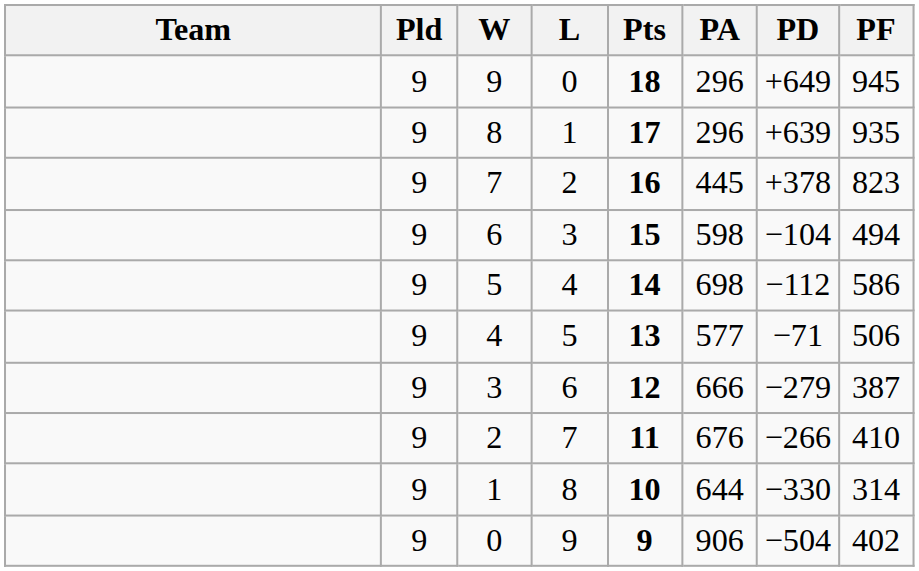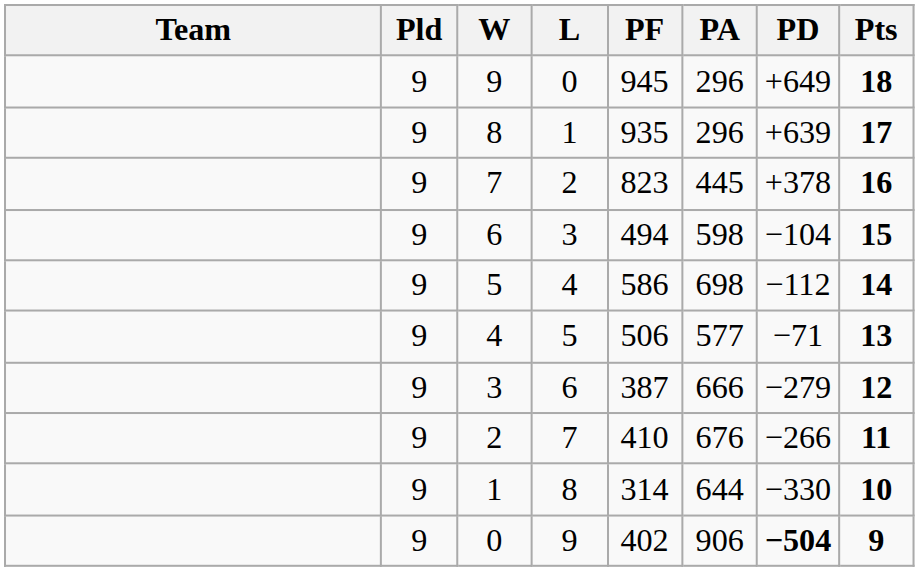columns swapped: (876, 30) <-> (645, 30)
(798, 540) normal -> (798, 540) bold
